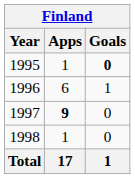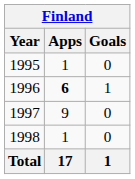(108, 64) bold -> (108, 64) normal
(65, 88) normal -> (65, 88) bold
(65, 112) bold -> (65, 112) normal
